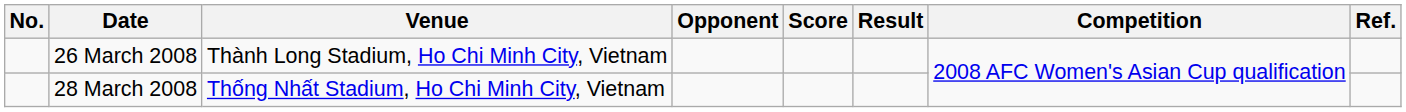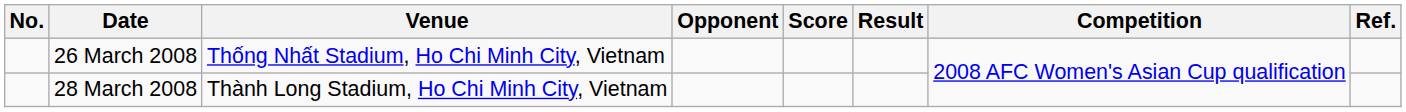(437, 55) Thành Long Stadium, Ho Chi Minh City, Vietnam -> (436, 55) Thống Nhất Stadium, Ho Chi Minh City, Vietnam
(436, 89) Thống Nhất Stadium, Ho Chi Minh City, Vietnam -> (437, 89) Thành Long Stadium, Ho Chi Minh City, Vietnam
